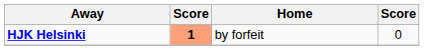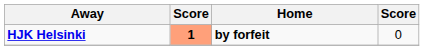(239, 34) normal -> (242, 34) bold
